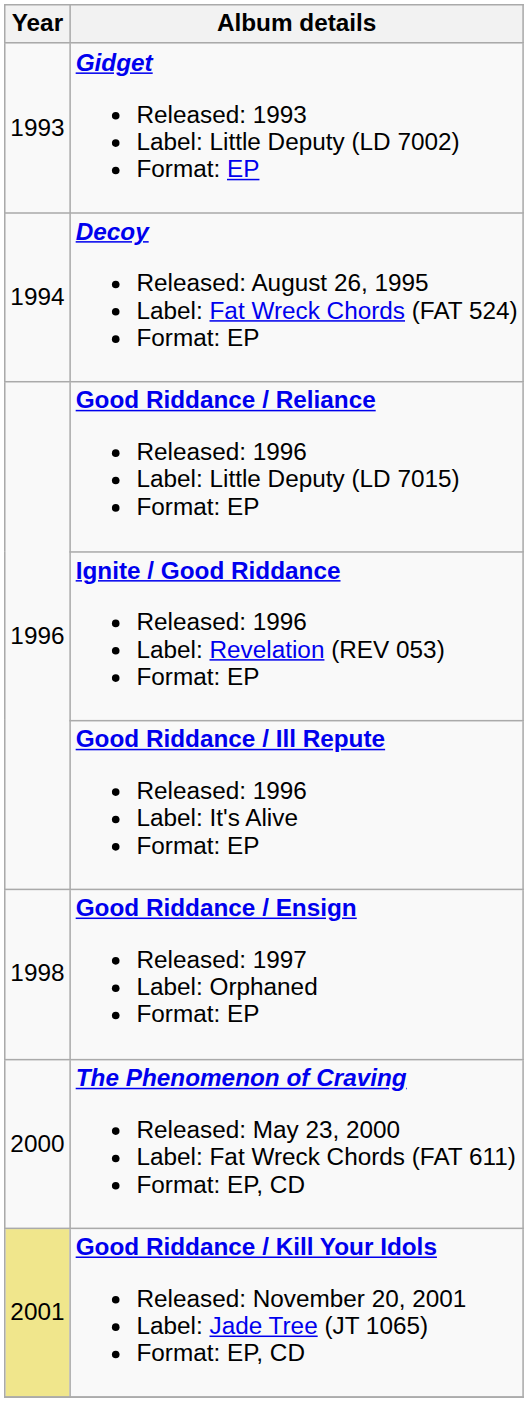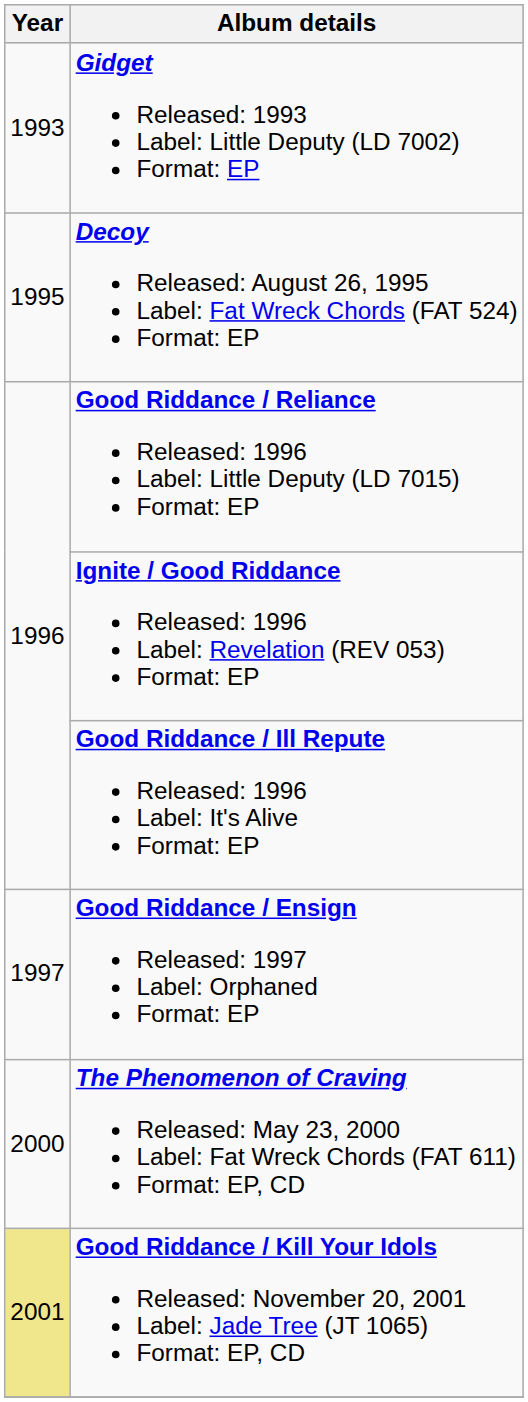(37, 297) 1994 -> (37, 297) 1995
(37, 974) 1998 -> (37, 974) 1997
